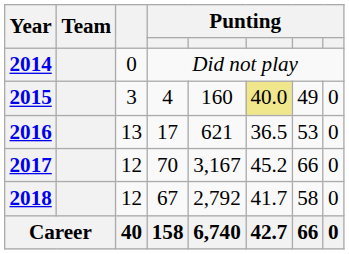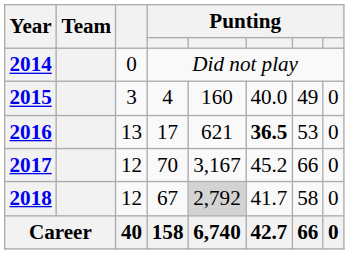(269, 97) khaki background -> (269, 97) no background
(269, 131) normal -> (269, 131) bold
(217, 198) no background -> (217, 198) lightgrey background
